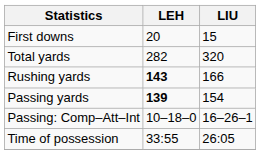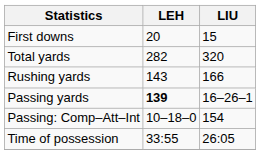(157, 77) bold -> (157, 77) normal
(213, 97) 154 -> (228, 97) 16–26–1
(228, 118) 16–26–1 -> (213, 118) 154
